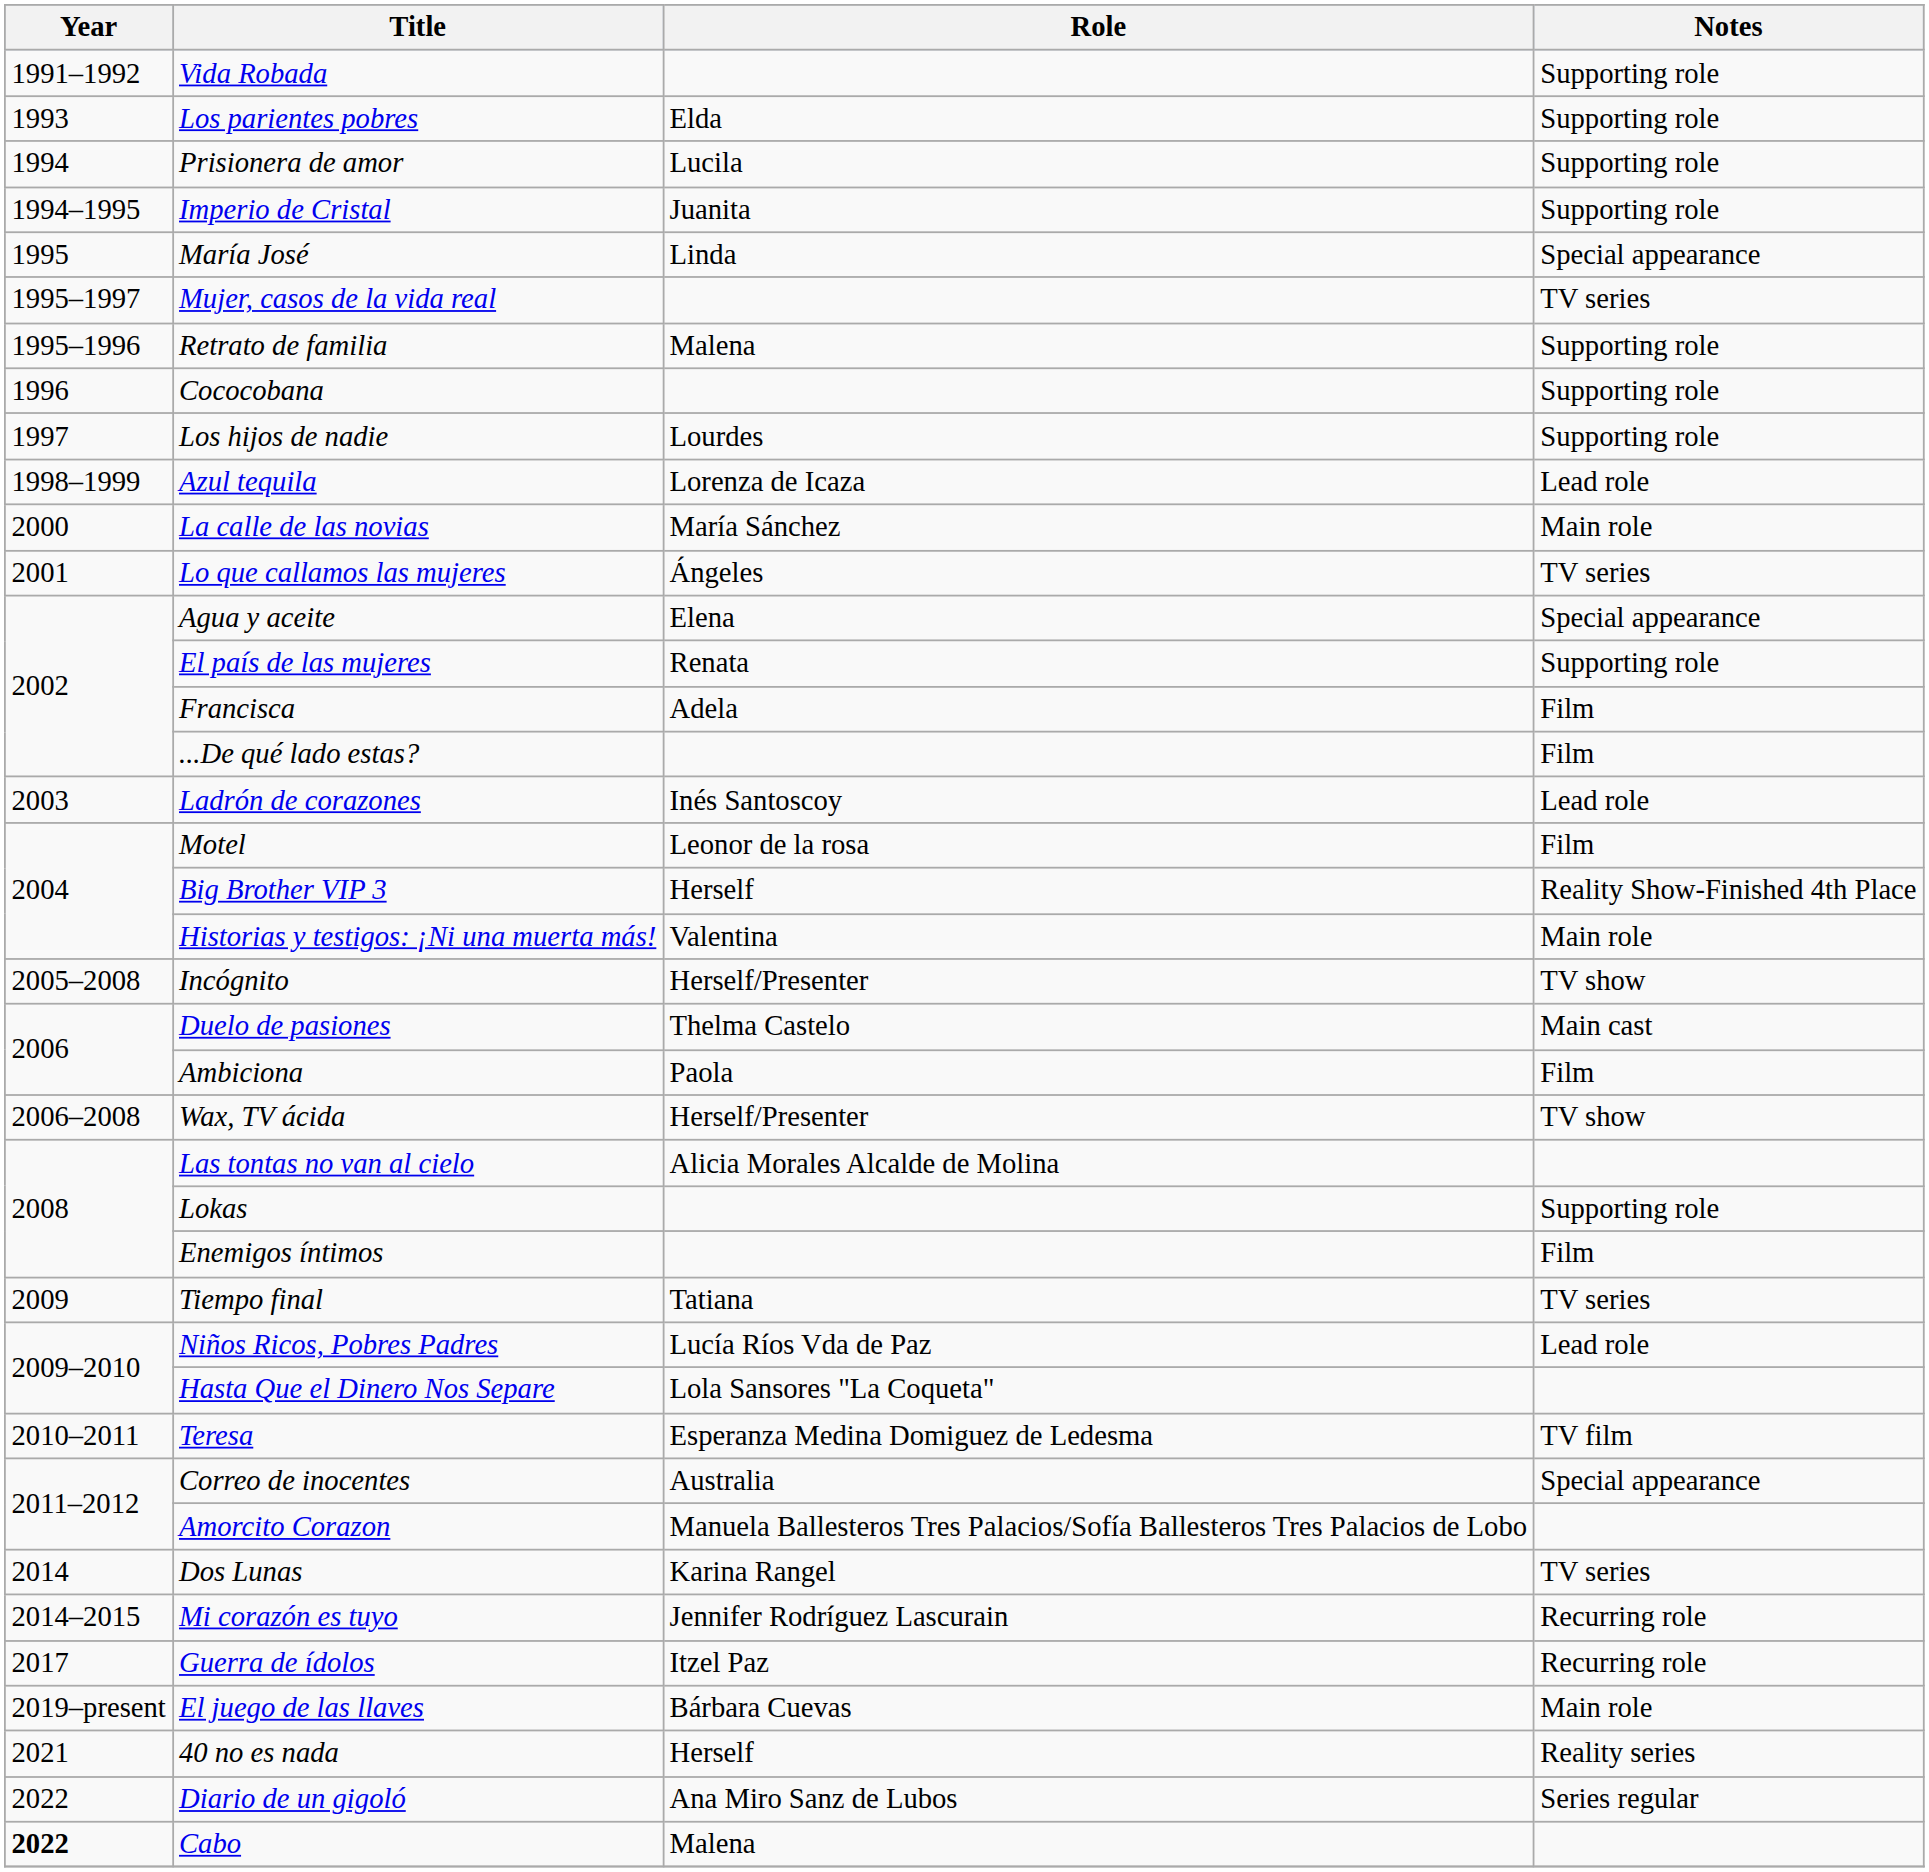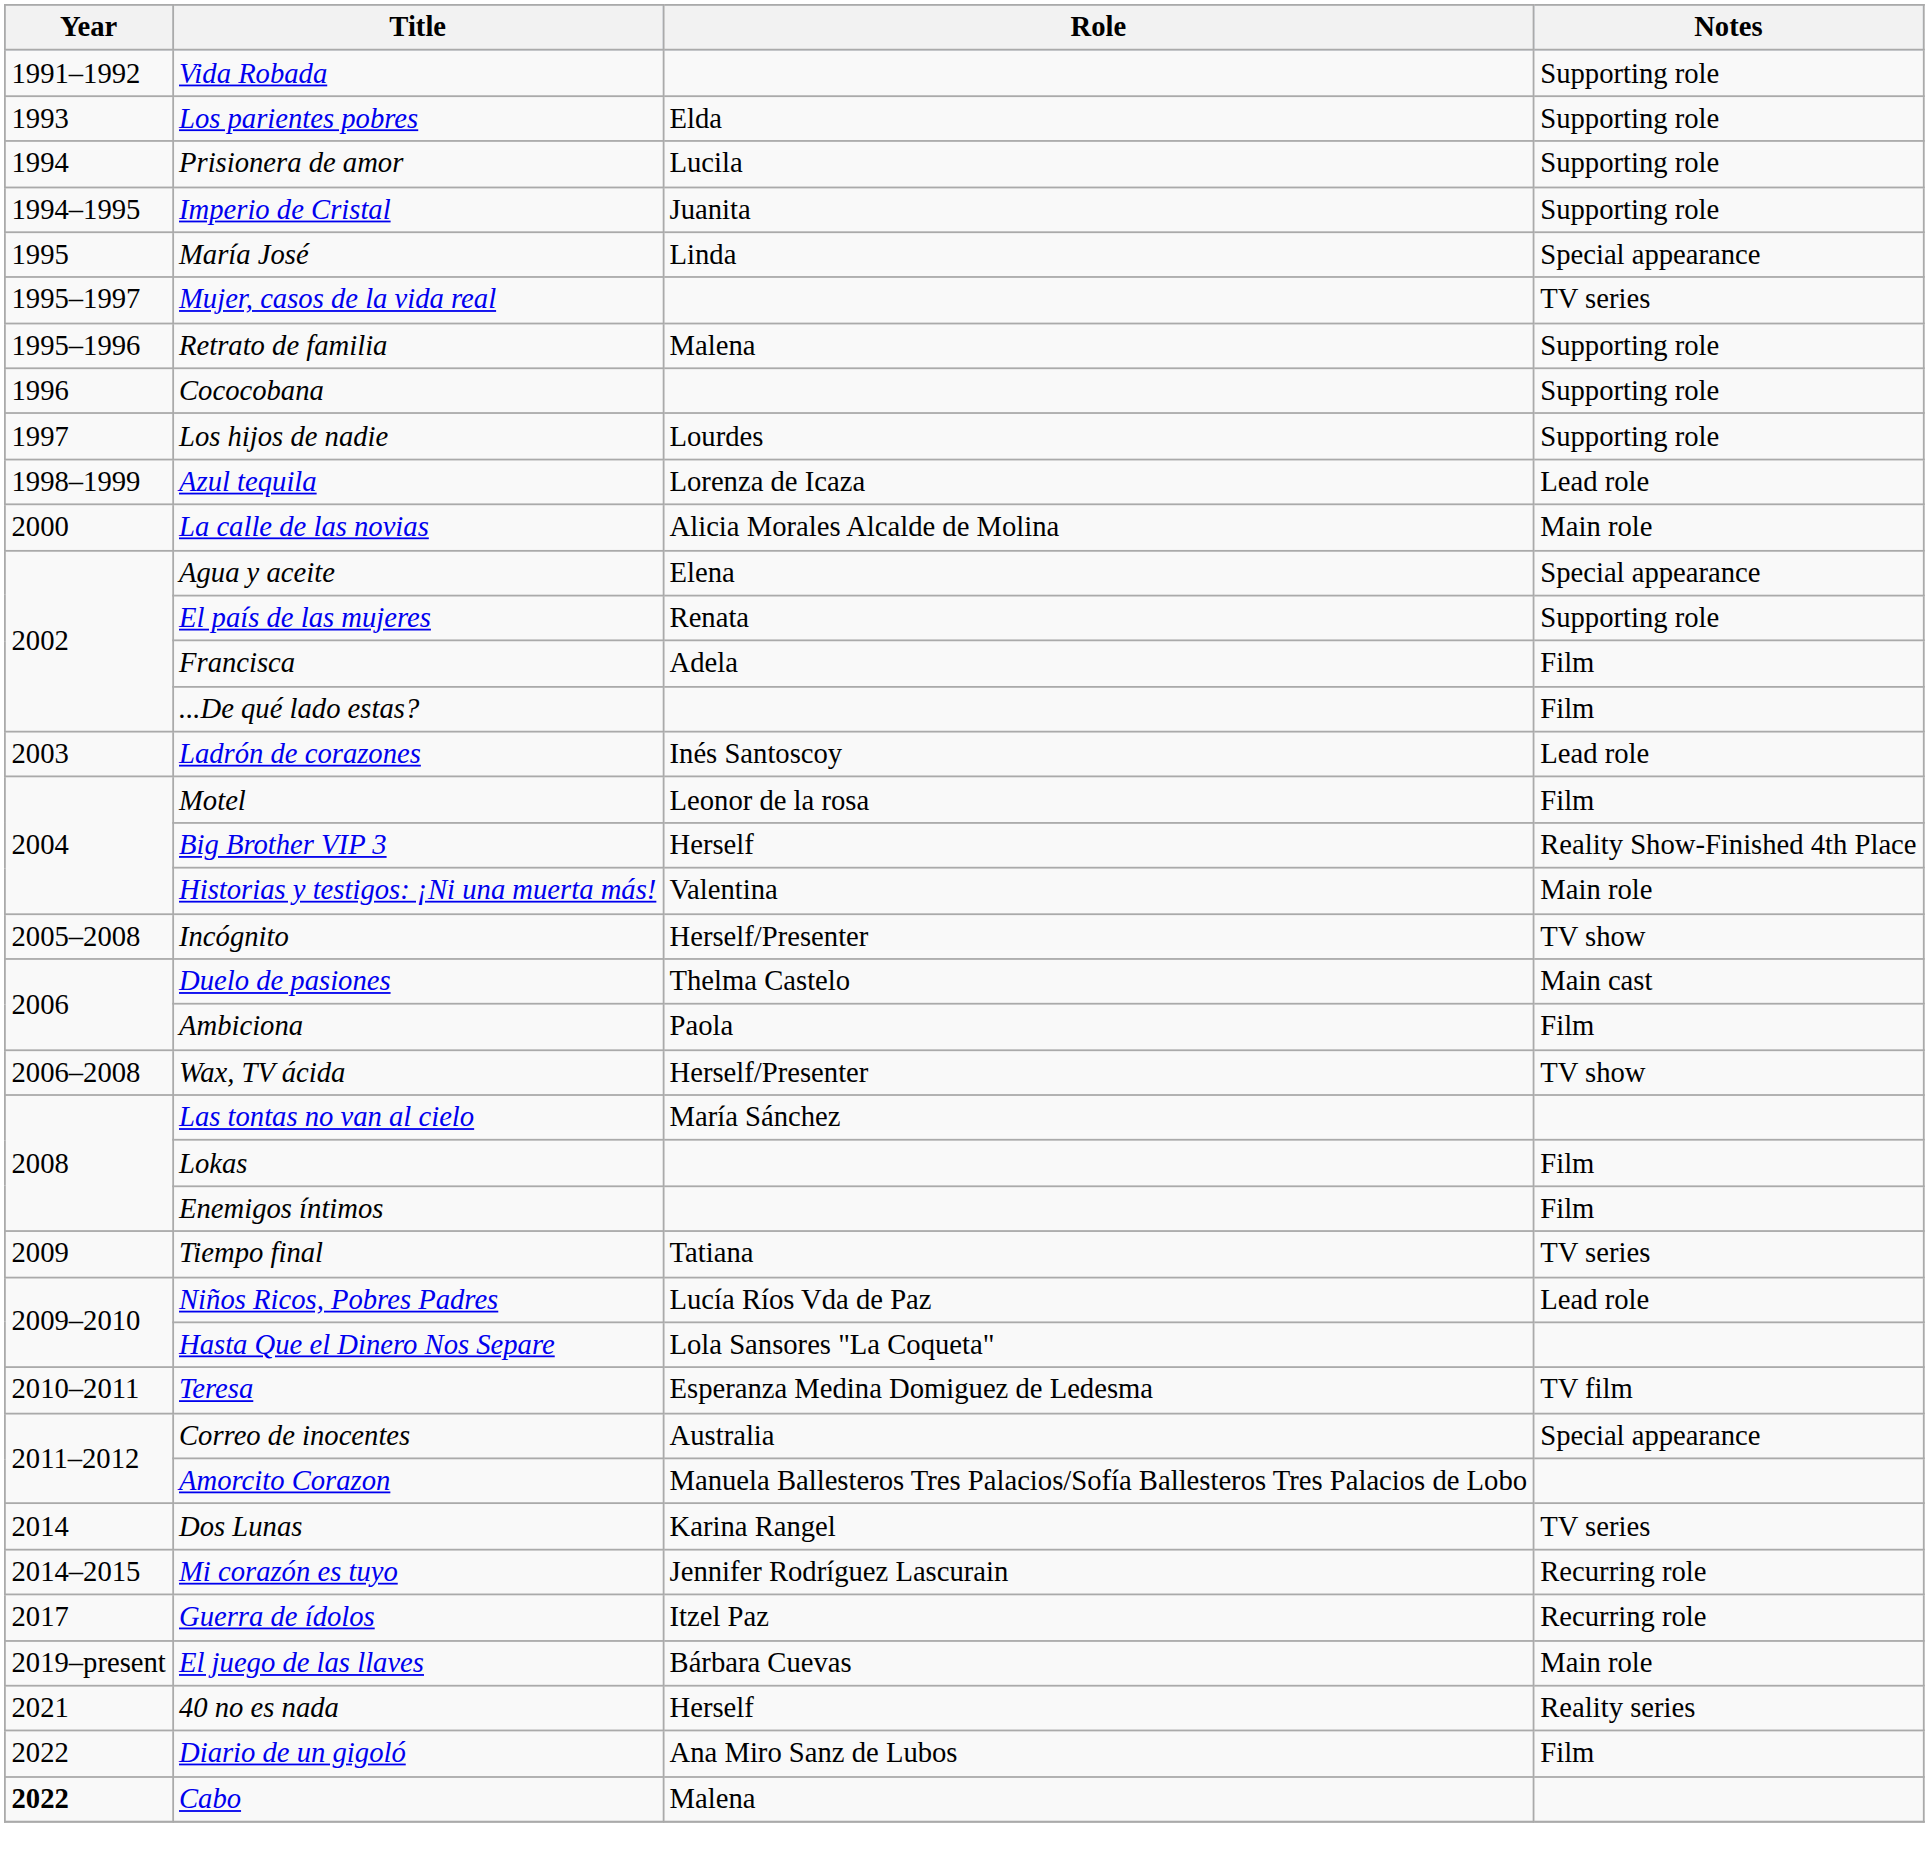(755, 526) María Sánchez -> (864, 526) Alicia Morales Alcalde de Molina
- row: (342, 572)
(864, 1162) Alicia Morales Alcalde de Molina -> (755, 1117) María Sánchez
(1630, 1208) Supporting role -> (1567, 1162) Film
(1619, 1798) Series regular -> (1567, 1753) Film
